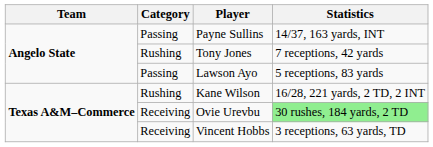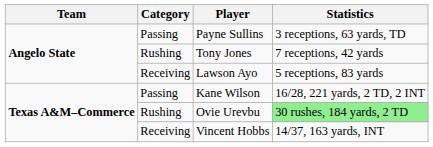(330, 34) 14/37, 163 yards, INT -> (340, 34) 3 receptions, 63 yards, TD
(159, 73) Passing -> (165, 73) Receiving
(161, 92) Rushing -> (159, 92) Passing
(165, 112) Receiving -> (161, 112) Rushing
(340, 131) 3 receptions, 63 yards, TD -> (330, 131) 14/37, 163 yards, INT
